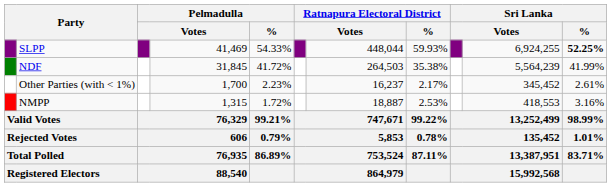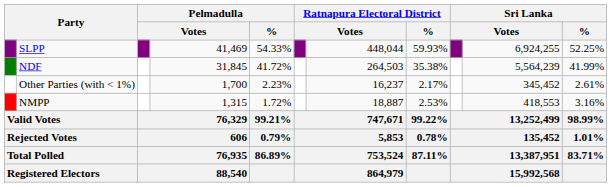(586, 48) bold -> (587, 48) normal
